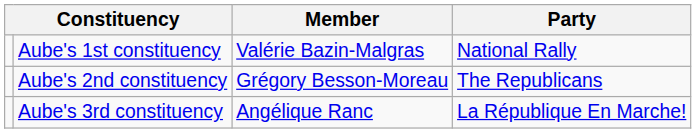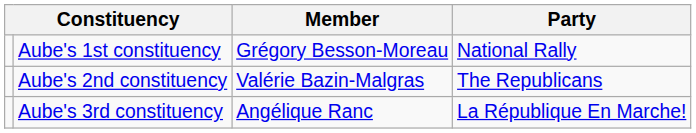(330, 50) Valérie Bazin-Malgras -> (342, 50) Grégory Besson-Moreau
(342, 81) Grégory Besson-Moreau -> (330, 81) Valérie Bazin-Malgras
